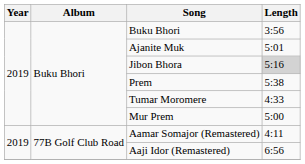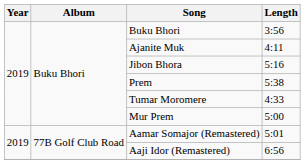(274, 47) 5:01 -> (274, 47) 4:11
(274, 64) lightgrey background -> (274, 64) no background
(274, 133) 4:11 -> (274, 133) 5:01
